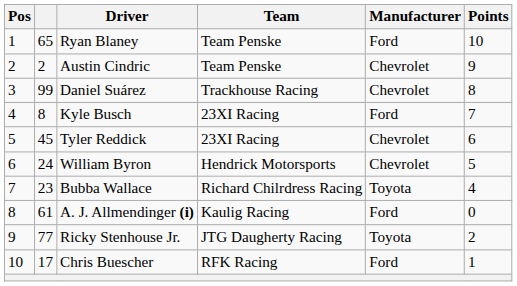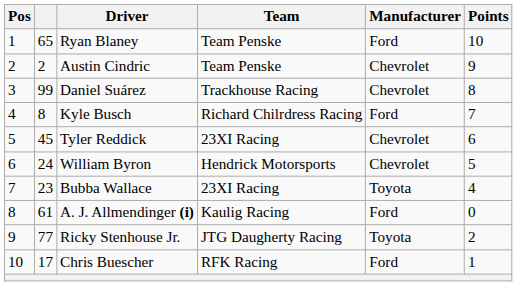(240, 114) 23XI Racing -> (282, 114) Richard Chilrdress Racing
(282, 187) Richard Chilrdress Racing -> (240, 187) 23XI Racing
